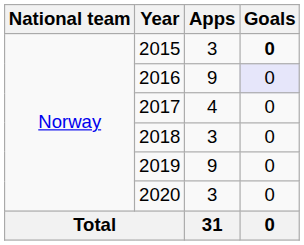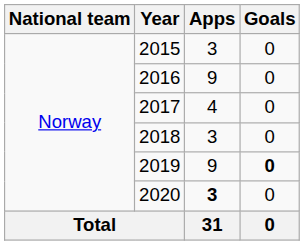(270, 48) bold -> (270, 48) normal
(270, 78) lavender background -> (270, 78) no background
(270, 166) normal -> (270, 166) bold
(212, 195) normal -> (212, 195) bold
